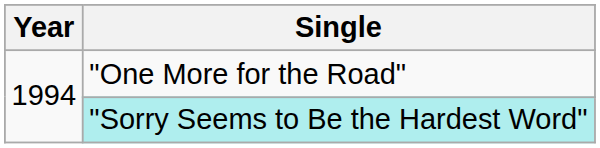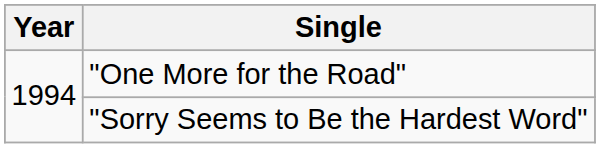(338, 119) paleturquoise background -> (338, 119) no background
